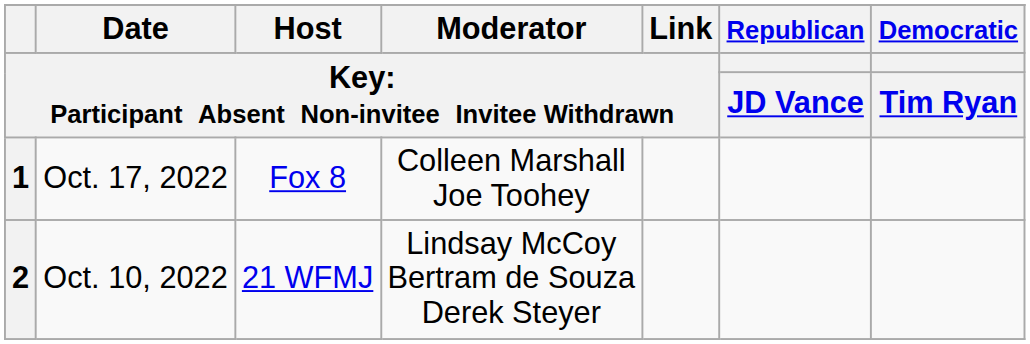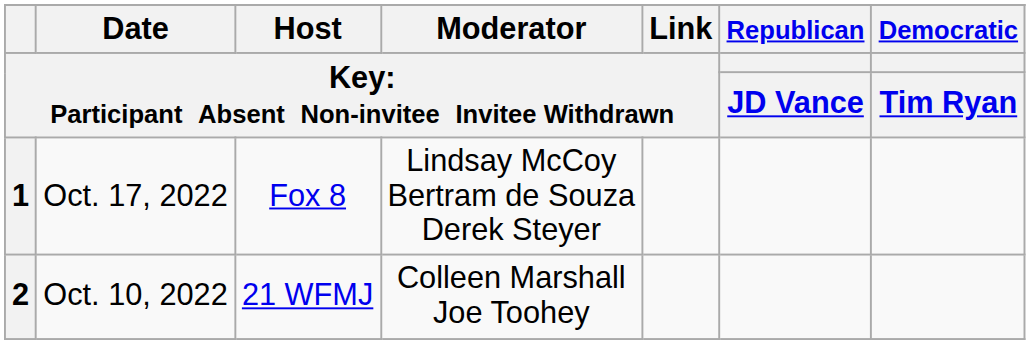(511, 178) Colleen Marshall Joe Toohey -> (511, 195) Lindsay McCoy Bertram de Souza Derek Steyer
(511, 278) Lindsay McCoy Bertram de Souza Derek Steyer -> (511, 295) Colleen Marshall Joe Toohey
